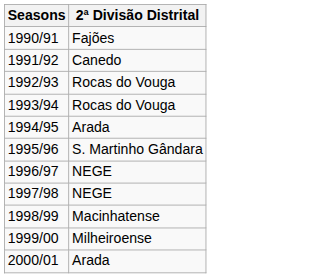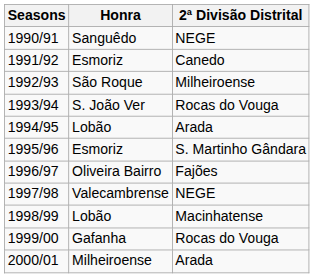+ column: (120, 15)
(93, 37) Fajões -> (195, 37) NEGE
(124, 82) Rocas do Vouga -> (215, 82) Milheiroense
(92, 171) NEGE -> (196, 171) Fajões
(112, 238) Milheiroense -> (227, 238) Rocas do Vouga
